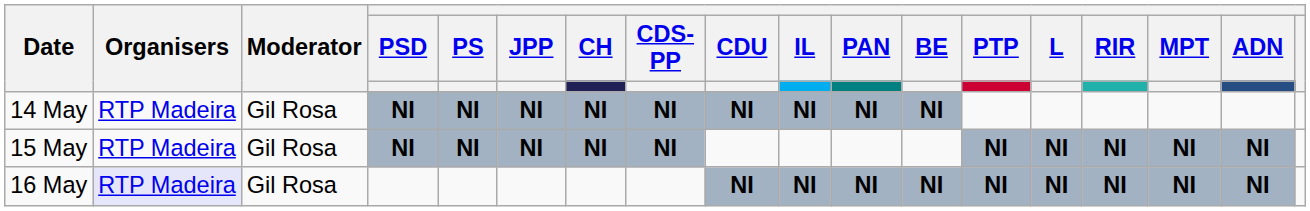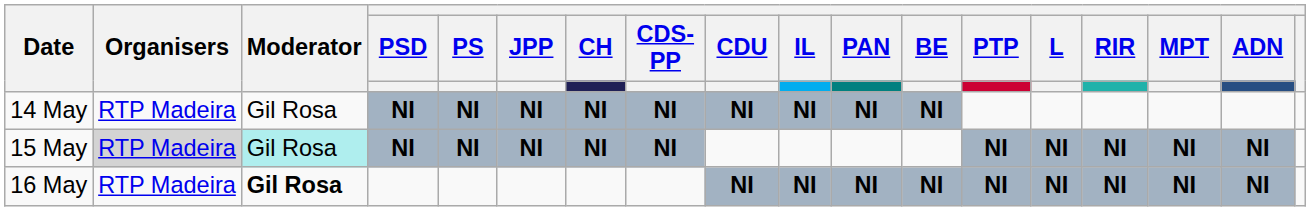(167, 147) no background -> (167, 147) lightgrey background
(292, 147) no background -> (292, 147) paleturquoise background
(167, 185) lavender background -> (167, 185) no background
(292, 185) normal -> (294, 185) bold
